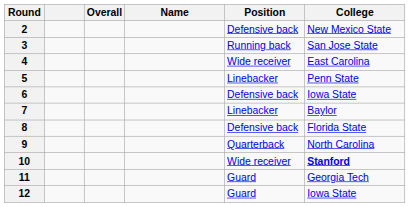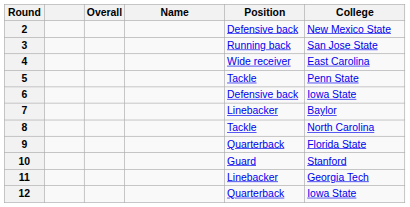(253, 78) Linebacker -> (242, 78) Tackle
(263, 128) Defensive back -> (242, 128) Tackle
(337, 128) Florida State -> (341, 128) North Carolina
(341, 144) North Carolina -> (337, 144) Florida State
(259, 161) Wide receiver -> (242, 161) Guard
(329, 161) bold -> (327, 161) normal
(242, 177) Guard -> (253, 177) Linebacker
(242, 194) Guard -> (256, 194) Quarterback
